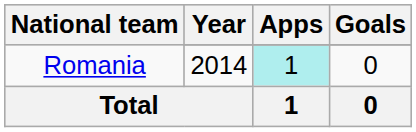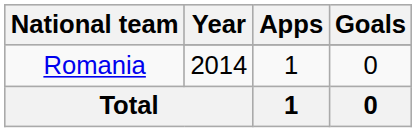(291, 65) paleturquoise background -> (291, 65) no background
